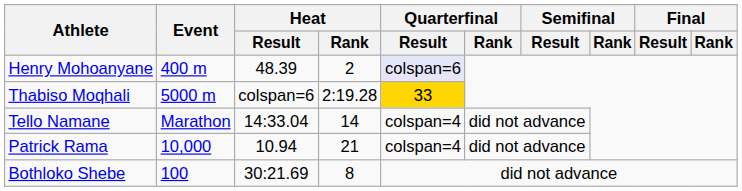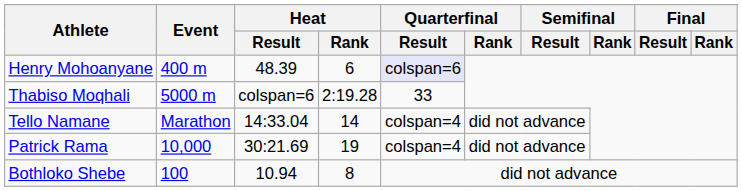(350, 69) 2 -> (350, 69) 6
(423, 95) gold background -> (423, 95) no background
(276, 147) 10.94 -> (276, 147) 30:21.69
(350, 147) 21 -> (350, 147) 19
(276, 174) 30:21.69 -> (276, 174) 10.94
